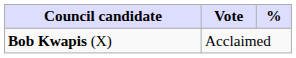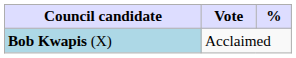(60, 40) no background -> (60, 40) lightblue background
